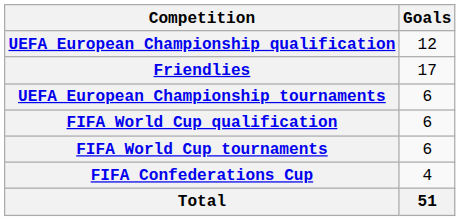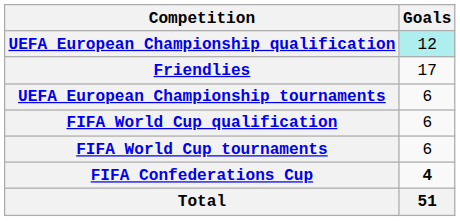(427, 44) no background -> (427, 44) paleturquoise background
(427, 175) normal -> (427, 175) bold
